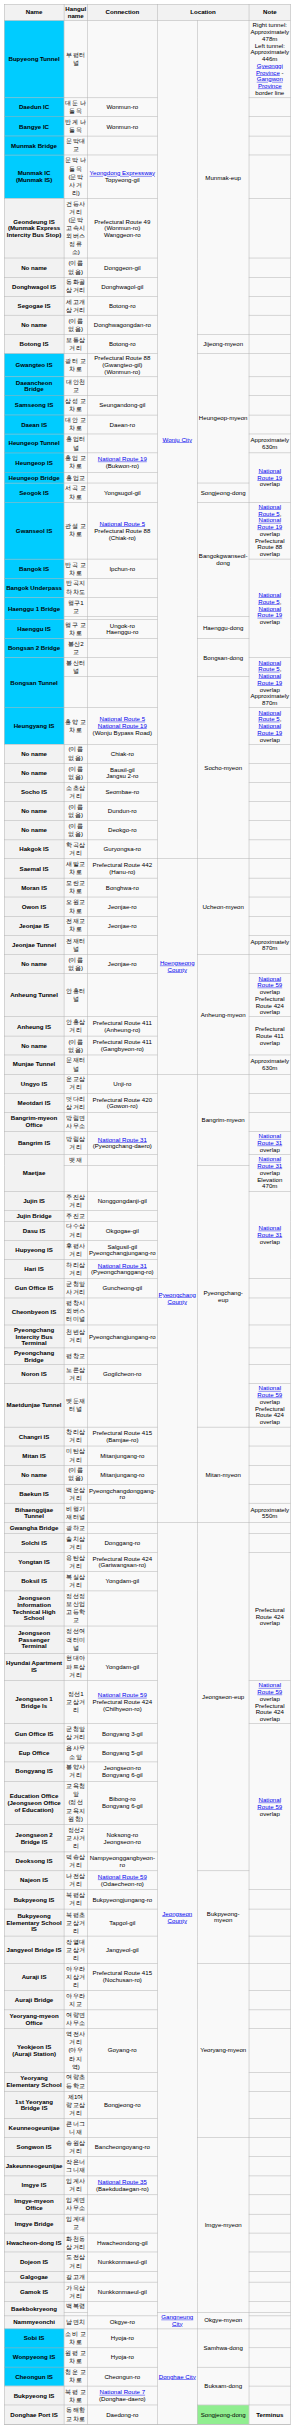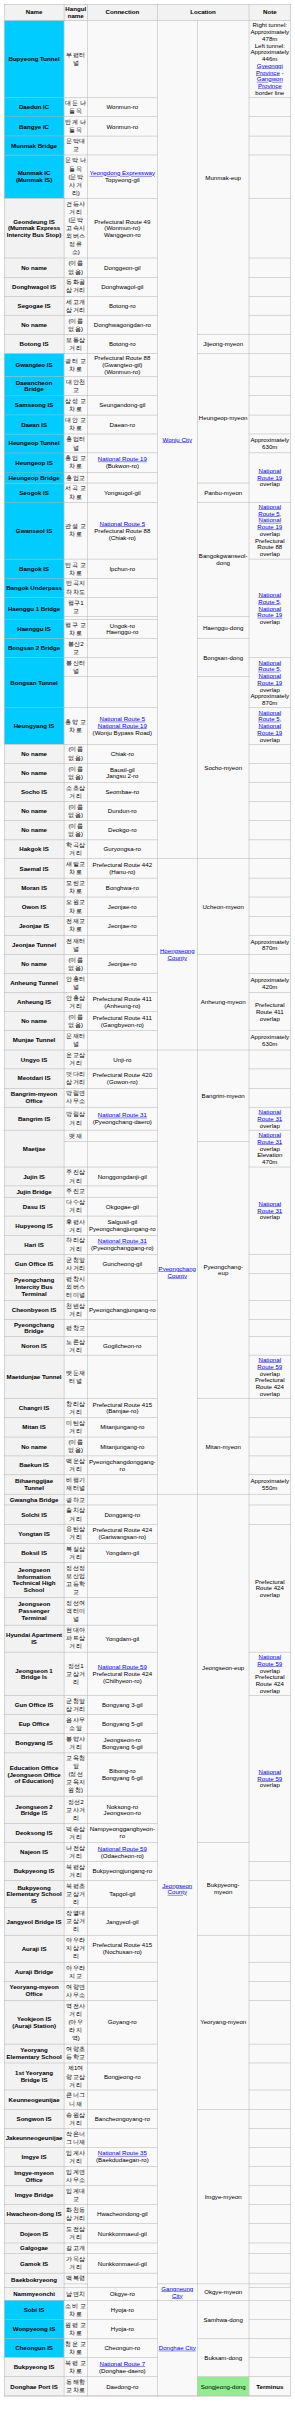(223, 492) Songjeong-dong -> (223, 492) Panbu-myeon
(270, 995) National Route 59 overlap Prefectural Route 424 overlap -> (270, 983) Approximately 420m
(34, 1311) Cheonbyeon IS -> (34, 1287) Pyeongchang Intercity Bus Terminal
(34, 1336) Pyeongchang Intercity Bus Terminal -> (34, 1310) Cheonbyeon IS
